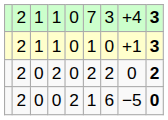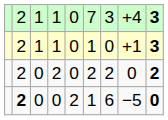(21, 100) normal -> (21, 100) bold
